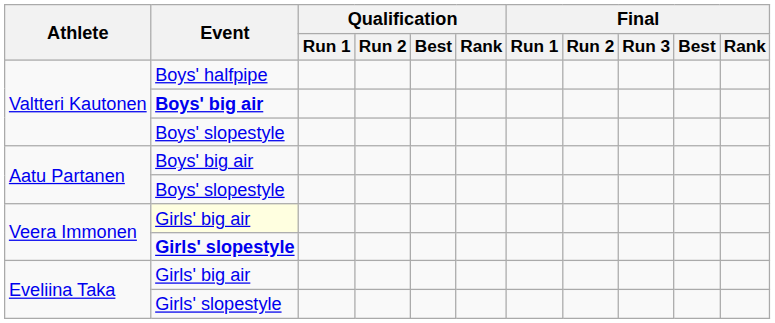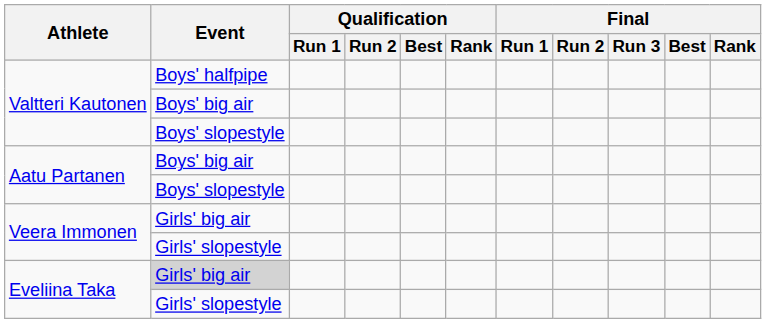(209, 104) bold -> (204, 104) normal
(203, 218) lightyellow background -> (203, 218) no background
(225, 247) bold -> (218, 247) normal
(203, 276) no background -> (203, 276) lightgrey background
